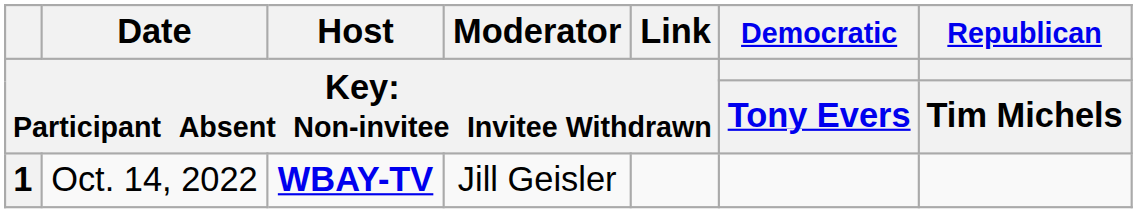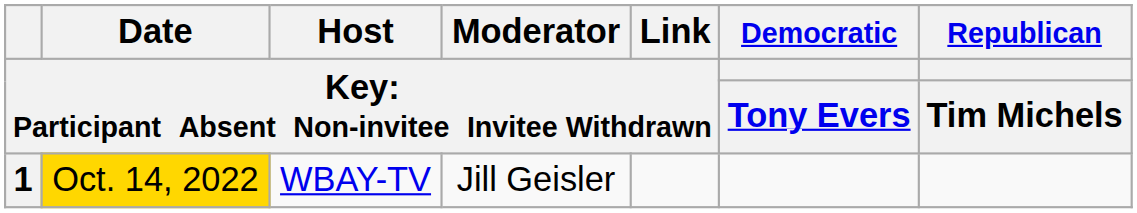(154, 179) no background -> (155, 179) gold background
(356, 179) bold -> (356, 179) normal
